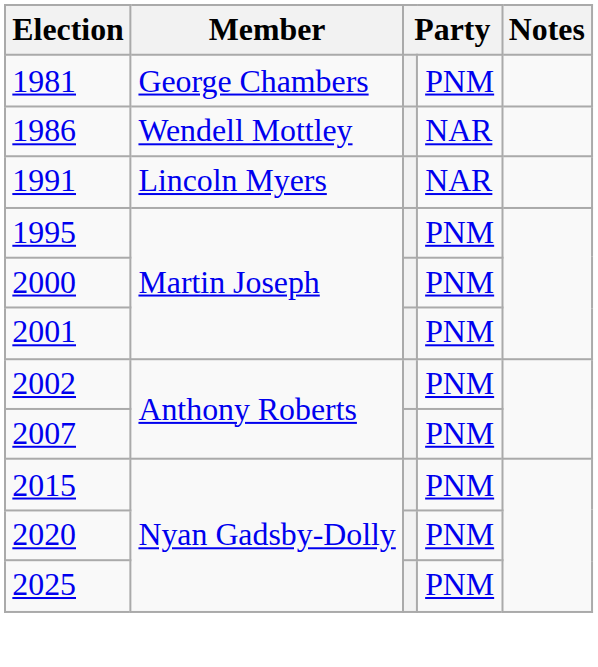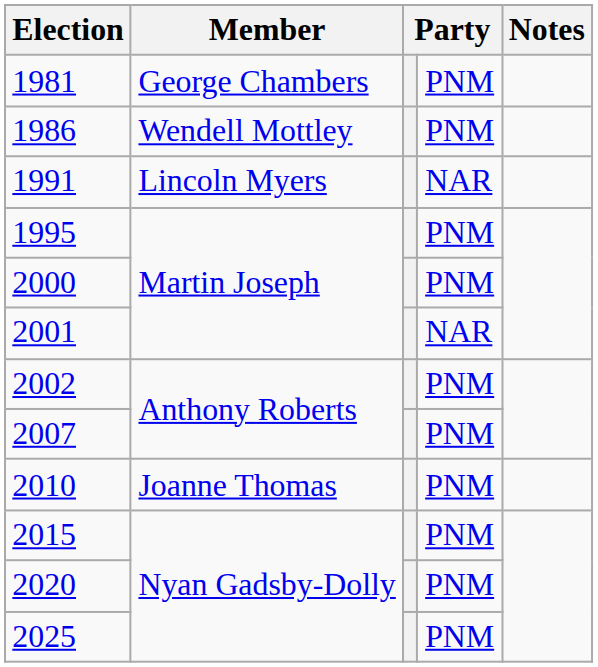(459, 130) NAR -> (460, 130) PNM
(460, 332) PNM -> (459, 332) NAR
+ row: (44, 484)
